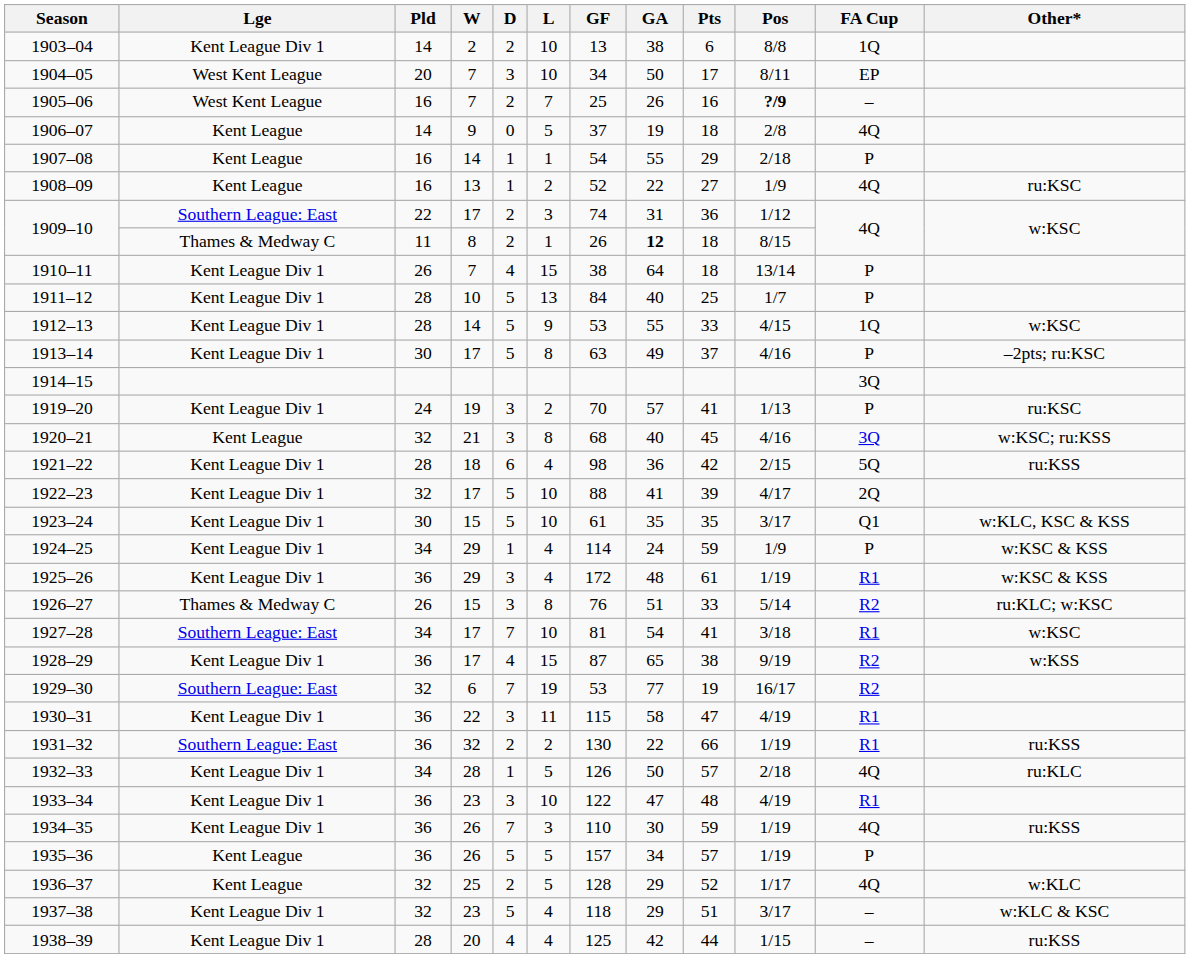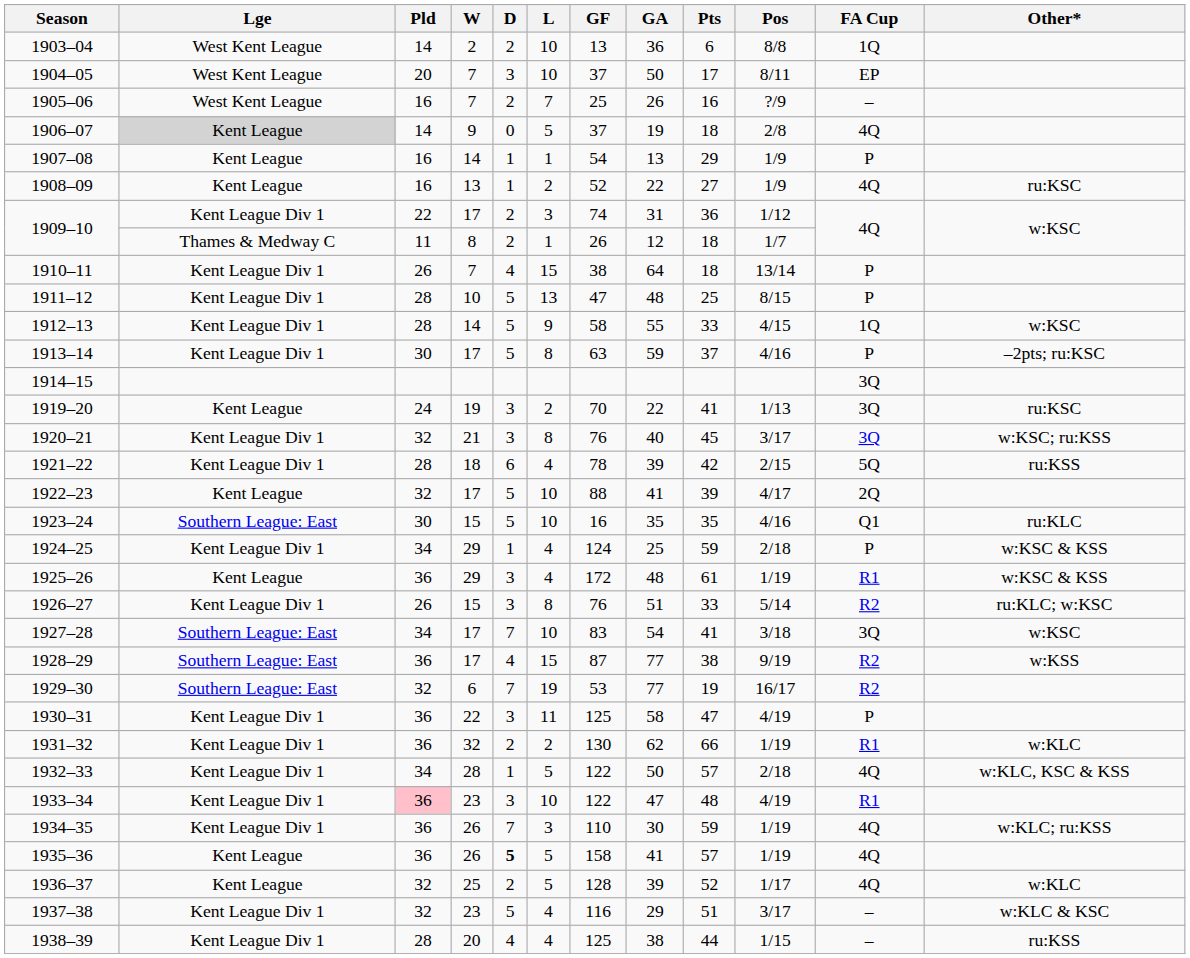(257, 46) Kent League Div 1 -> (257, 46) West Kent League
(655, 46) 38 -> (655, 46) 36
(598, 74) 34 -> (598, 74) 37
(775, 102) bold -> (775, 102) normal
(257, 130) no background -> (257, 130) lightgrey background
(655, 158) 55 -> (655, 158) 13
(775, 158) 2/18 -> (775, 158) 1/9
(257, 213) Southern League: East -> (257, 213) Kent League Div 1
(655, 241) bold -> (655, 241) normal
(775, 241) 8/15 -> (775, 241) 1/7
(598, 297) 84 -> (598, 297) 47
(655, 297) 40 -> (655, 297) 48
(775, 297) 1/7 -> (775, 297) 8/15
(598, 325) 53 -> (598, 325) 58
(655, 353) 49 -> (655, 353) 59
(257, 409) Kent League Div 1 -> (257, 409) Kent League
(655, 409) 57 -> (655, 409) 22
(869, 409) P -> (869, 409) 3Q
(257, 437) Kent League -> (257, 437) Kent League Div 1
(598, 437) 68 -> (598, 437) 76
(775, 437) 4/16 -> (775, 437) 3/17
(598, 465) 98 -> (598, 465) 78
(655, 465) 36 -> (655, 465) 39
(257, 492) Kent League Div 1 -> (257, 492) Kent League
(257, 520) Kent League Div 1 -> (257, 520) Southern League: East
(598, 520) 61 -> (598, 520) 16
(775, 520) 3/17 -> (775, 520) 4/16
(1054, 520) w:KLC, KSC & KSS -> (1054, 520) ru:KLC
(598, 548) 114 -> (598, 548) 124
(655, 548) 24 -> (655, 548) 25
(775, 548) 1/9 -> (775, 548) 2/18
(257, 576) Kent League Div 1 -> (257, 576) Kent League
(257, 604) Thames & Medway C -> (257, 604) Kent League Div 1
(598, 632) 81 -> (598, 632) 83
(869, 632) R1 -> (869, 632) 3Q
(257, 660) Kent League Div 1 -> (257, 660) Southern League: East
(655, 660) 65 -> (655, 660) 77
(598, 716) 115 -> (598, 716) 125
(869, 716) R1 -> (869, 716) P
(257, 744) Southern League: East -> (257, 744) Kent League Div 1
(655, 744) 22 -> (655, 744) 62
(1054, 744) ru:KSS -> (1054, 744) w:KLC
(598, 772) 126 -> (598, 772) 122
(1054, 772) ru:KLC -> (1054, 772) w:KLC, KSC & KSS
(423, 800) no background -> (423, 800) pink background
(1054, 827) ru:KSS -> (1054, 827) w:KLC; ru:KSS
(510, 855) normal -> (510, 855) bold
(598, 855) 157 -> (598, 855) 158
(655, 855) 34 -> (655, 855) 41
(869, 855) P -> (869, 855) 4Q
(655, 883) 29 -> (655, 883) 39
(598, 911) 118 -> (598, 911) 116
(655, 939) 42 -> (655, 939) 38
